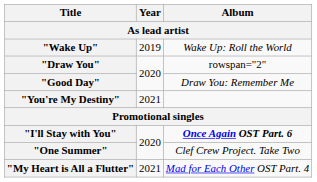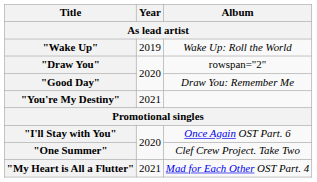(238, 133) bold -> (238, 133) normal
